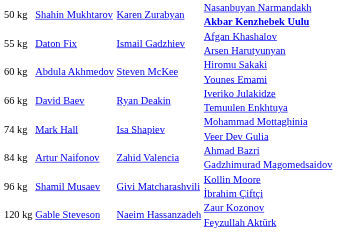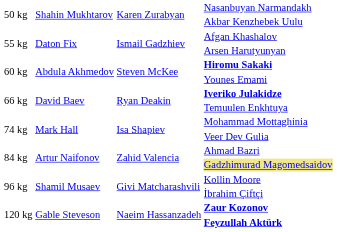(257, 22) bold -> (253, 22) normal
(235, 65) normal -> (238, 65) bold
(240, 93) normal -> (243, 93) bold
(268, 165) no background -> (268, 165) khaki background
(234, 208) normal -> (236, 208) bold
(240, 222) normal -> (243, 222) bold
